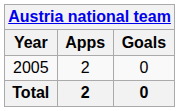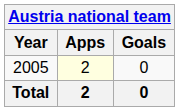(85, 67) no background -> (85, 67) lightyellow background
